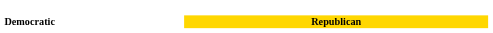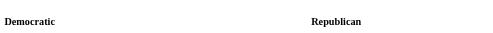(336, 21) gold background -> (336, 21) no background
